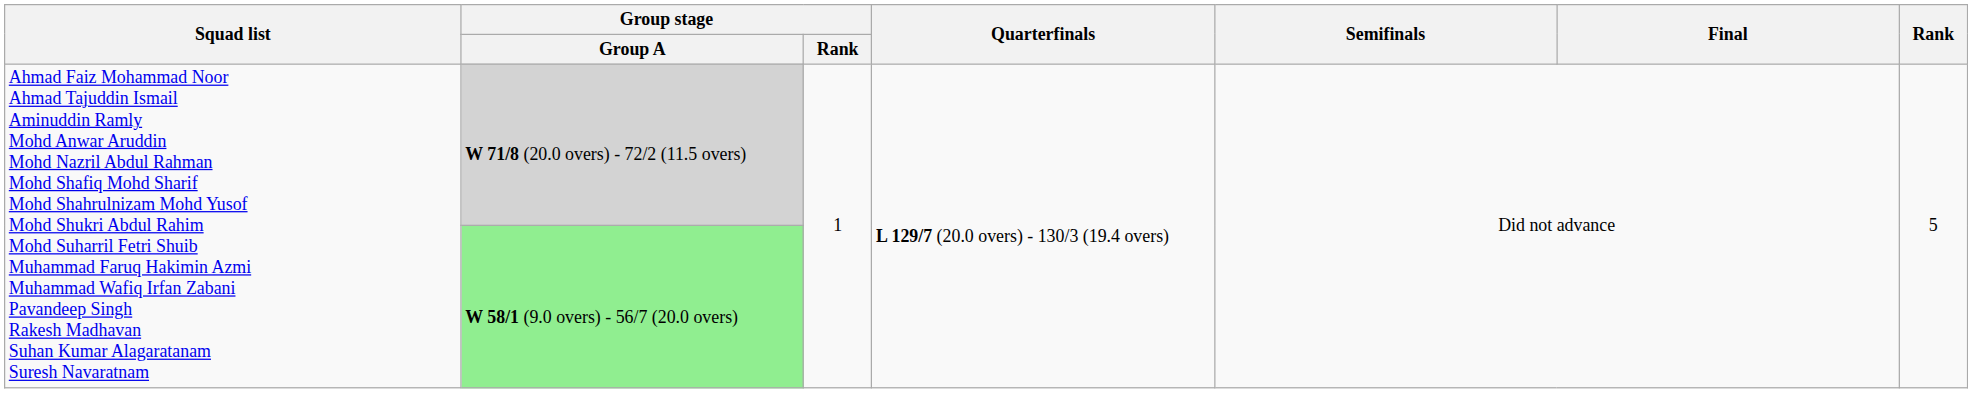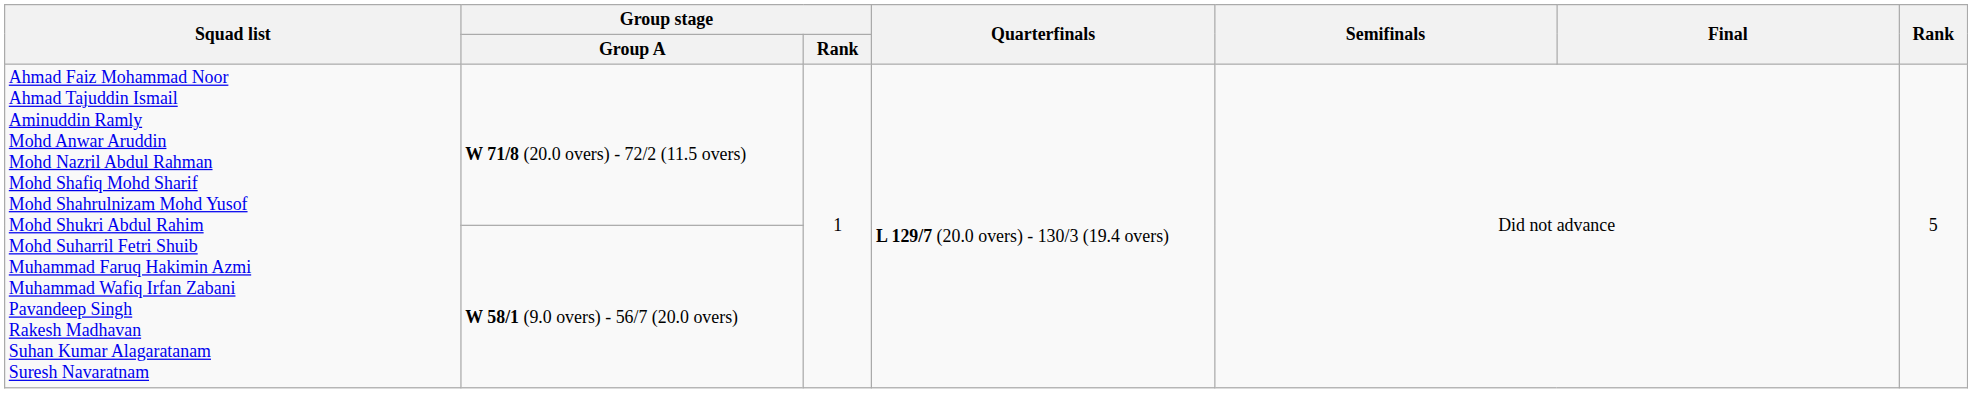(606, 155) lightgrey background -> (606, 155) no background
(602, 317) lightgreen background -> (602, 317) no background
